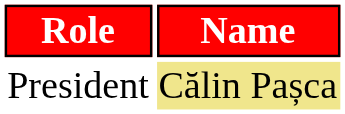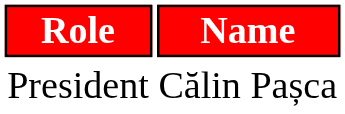(248, 84) khaki background -> (248, 84) no background
